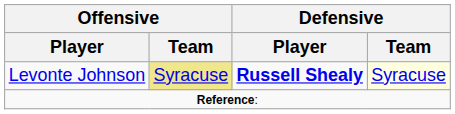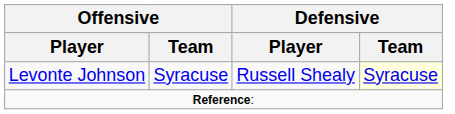(191, 75) khaki background -> (191, 75) no background
(300, 75) bold -> (296, 75) normal
